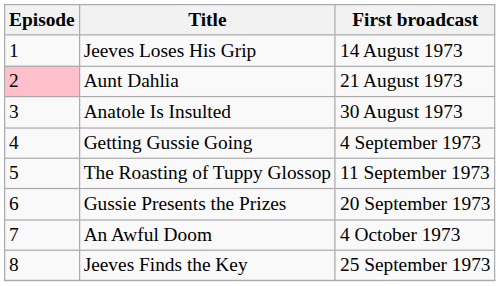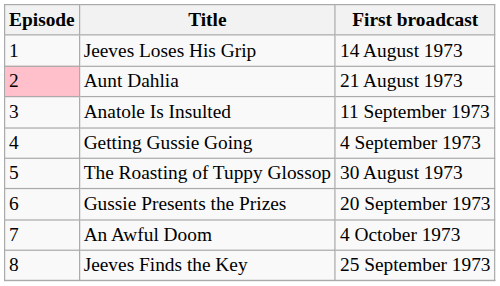(401, 111) 30 August 1973 -> (415, 111) 11 September 1973
(415, 173) 11 September 1973 -> (401, 173) 30 August 1973
